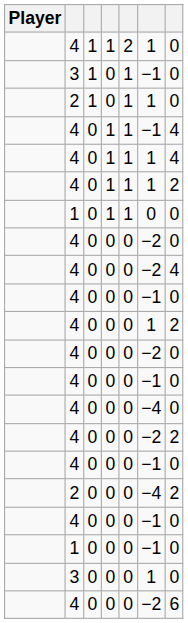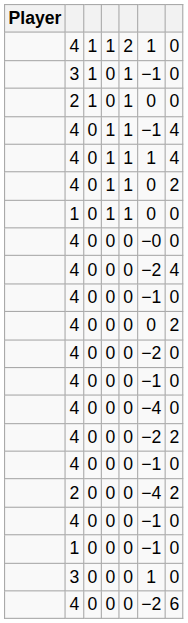(151, 102) 1 -> (151, 102) 0
(151, 185) 1 -> (151, 185) 0
(151, 241) −2 -> (151, 241) −0
(151, 325) 1 -> (151, 325) 0
